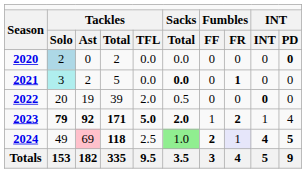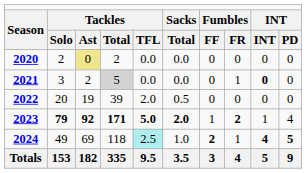(61, 59) lightblue background -> (61, 59) no background
(88, 59) no background -> (88, 59) khaki background
(290, 59) bold -> (290, 59) normal
(61, 79) paleturquoise background -> (61, 79) no background
(117, 79) no background -> (117, 79) lightgrey background
(181, 79) bold -> (181, 79) normal
(238, 79) bold -> (238, 79) normal
(265, 79) normal -> (265, 79) bold
(265, 99) bold -> (265, 99) normal
(88, 138) pink background -> (88, 138) no background
(117, 138) bold -> (117, 138) normal
(148, 138) no background -> (148, 138) paleturquoise background
(181, 138) lightgreen background -> (181, 138) no background
(238, 138) lavender background -> (238, 138) no background
